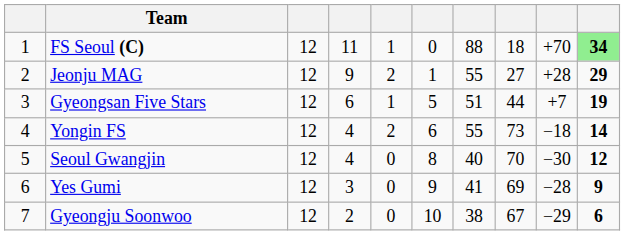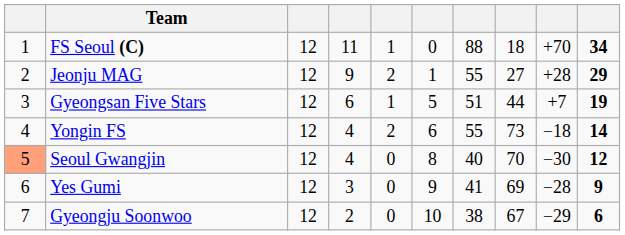(598, 46) lightgreen background -> (598, 46) no background
(25, 159) no background -> (25, 159) lightsalmon background
